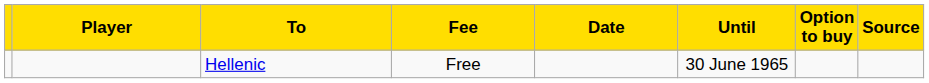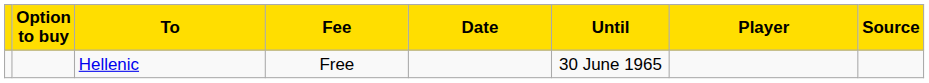columns swapped: (107, 27) <-> (827, 27)
